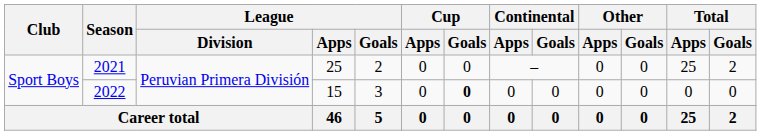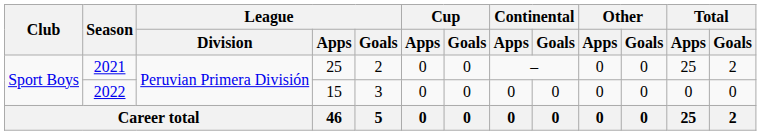(467, 92) bold -> (467, 92) normal
